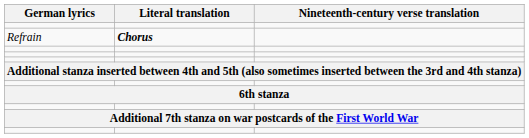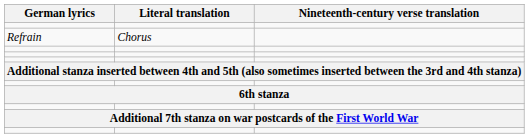(135, 37) bold -> (134, 37) normal
